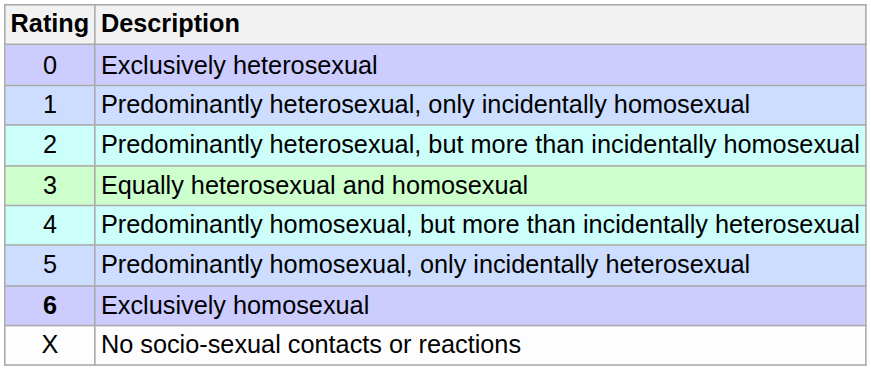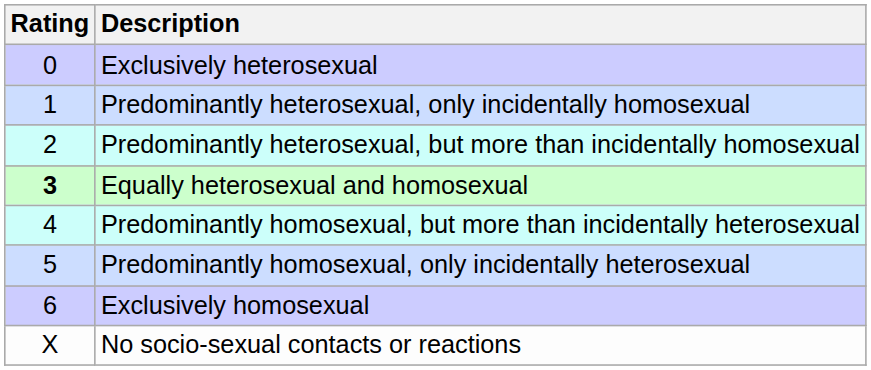(50, 184) normal -> (50, 184) bold
(50, 305) bold -> (50, 305) normal
